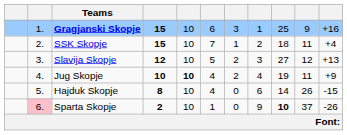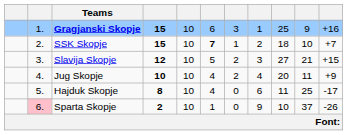(212, 44) normal -> (212, 44) bold
(307, 44) 11 -> (307, 44) 10
(331, 44) +4 -> (331, 44) +7
(307, 60) 12 -> (307, 60) 21
(331, 60) +13 -> (331, 60) +15
(189, 75) bold -> (189, 75) normal
(283, 75) 19 -> (283, 75) 20
(283, 91) 14 -> (283, 91) 11
(307, 91) 26 -> (307, 91) 25
(331, 91) -15 -> (331, 91) -17
(283, 107) bold -> (283, 107) normal
